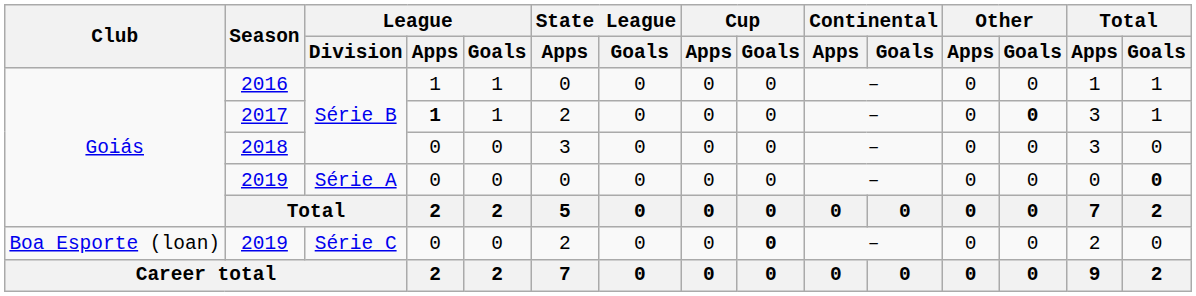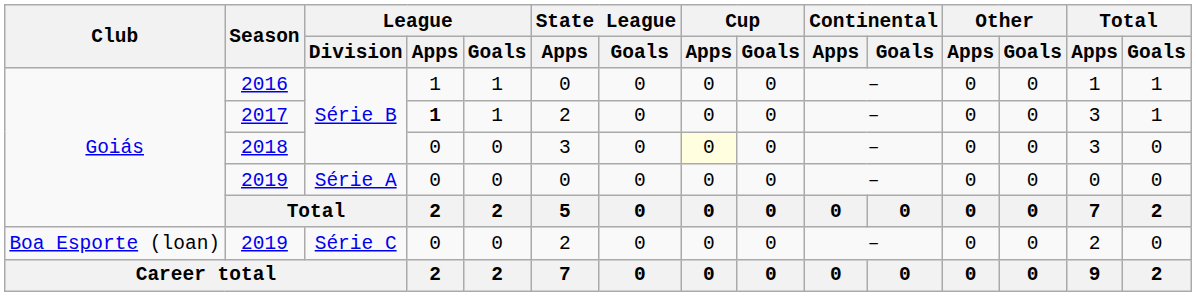(1033, 116) bold -> (1033, 116) normal
(709, 148) no background -> (709, 148) lightyellow background
(1157, 180) bold -> (1157, 180) normal
(771, 243) bold -> (771, 243) normal
